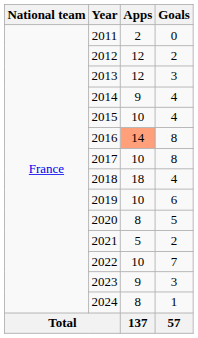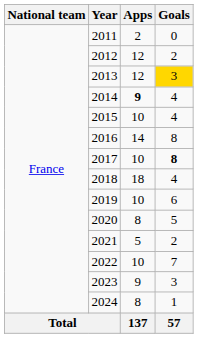(174, 76) no background -> (174, 76) gold background
(138, 96) normal -> (138, 96) bold
(138, 138) lightsalmon background -> (138, 138) no background
(174, 158) normal -> (174, 158) bold
